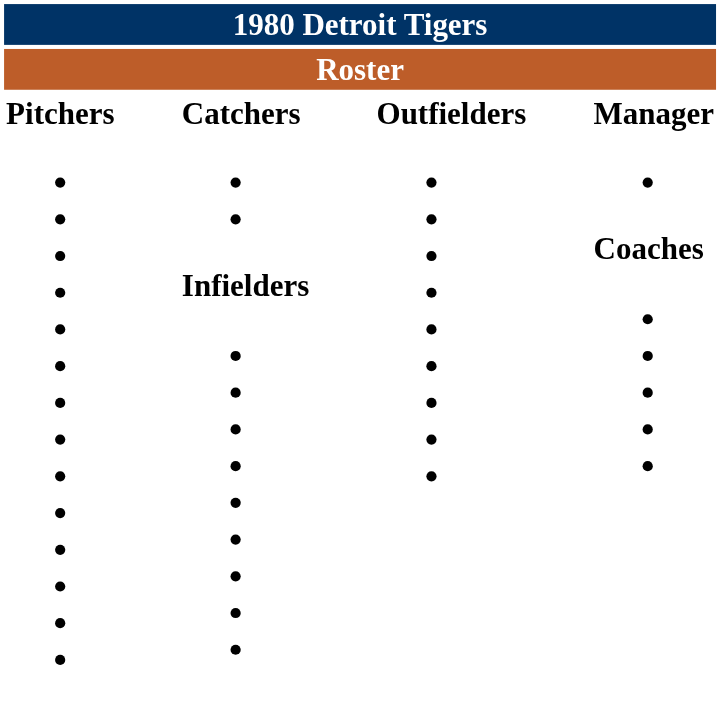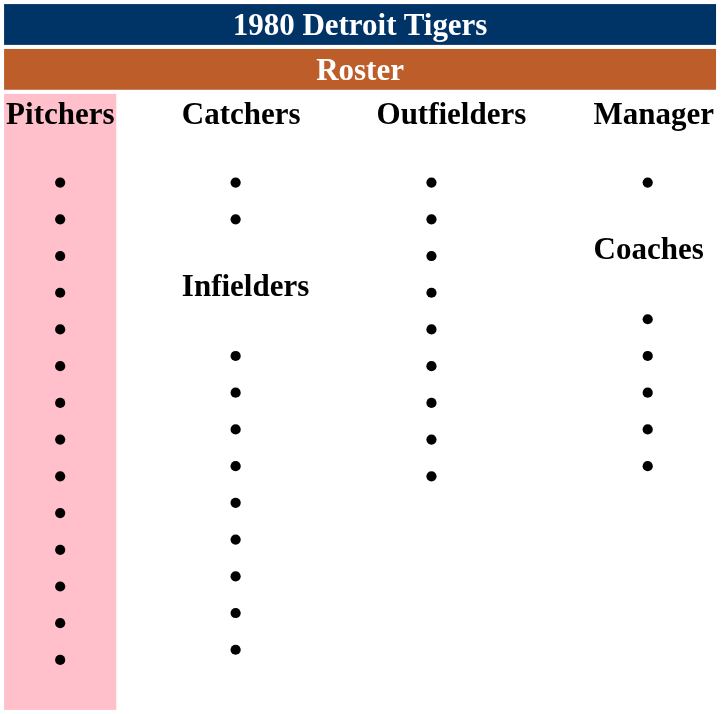(60, 387) no background -> (60, 387) pink background
